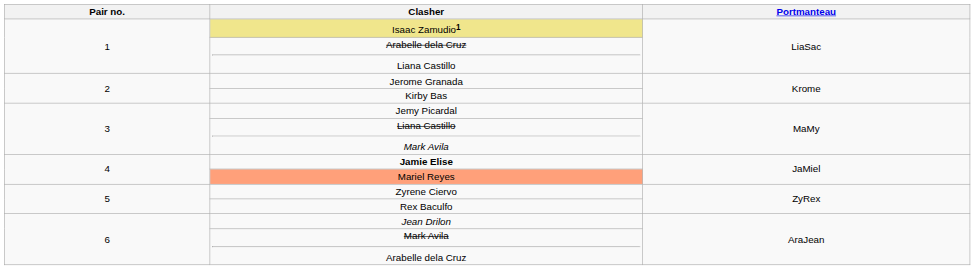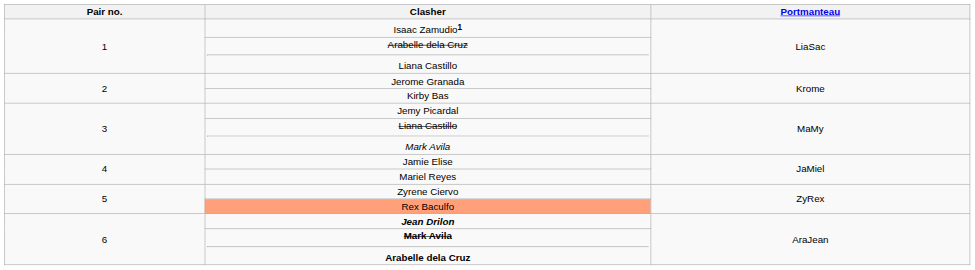(426, 29) khaki background -> (428, 29) no background
(426, 162) bold -> (428, 162) normal
(426, 177) lightsalmon background -> (428, 177) no background
(426, 206) no background -> (428, 206) lightsalmon background
(426, 221) normal -> (428, 221) bold
(426, 247) normal -> (428, 247) bold
